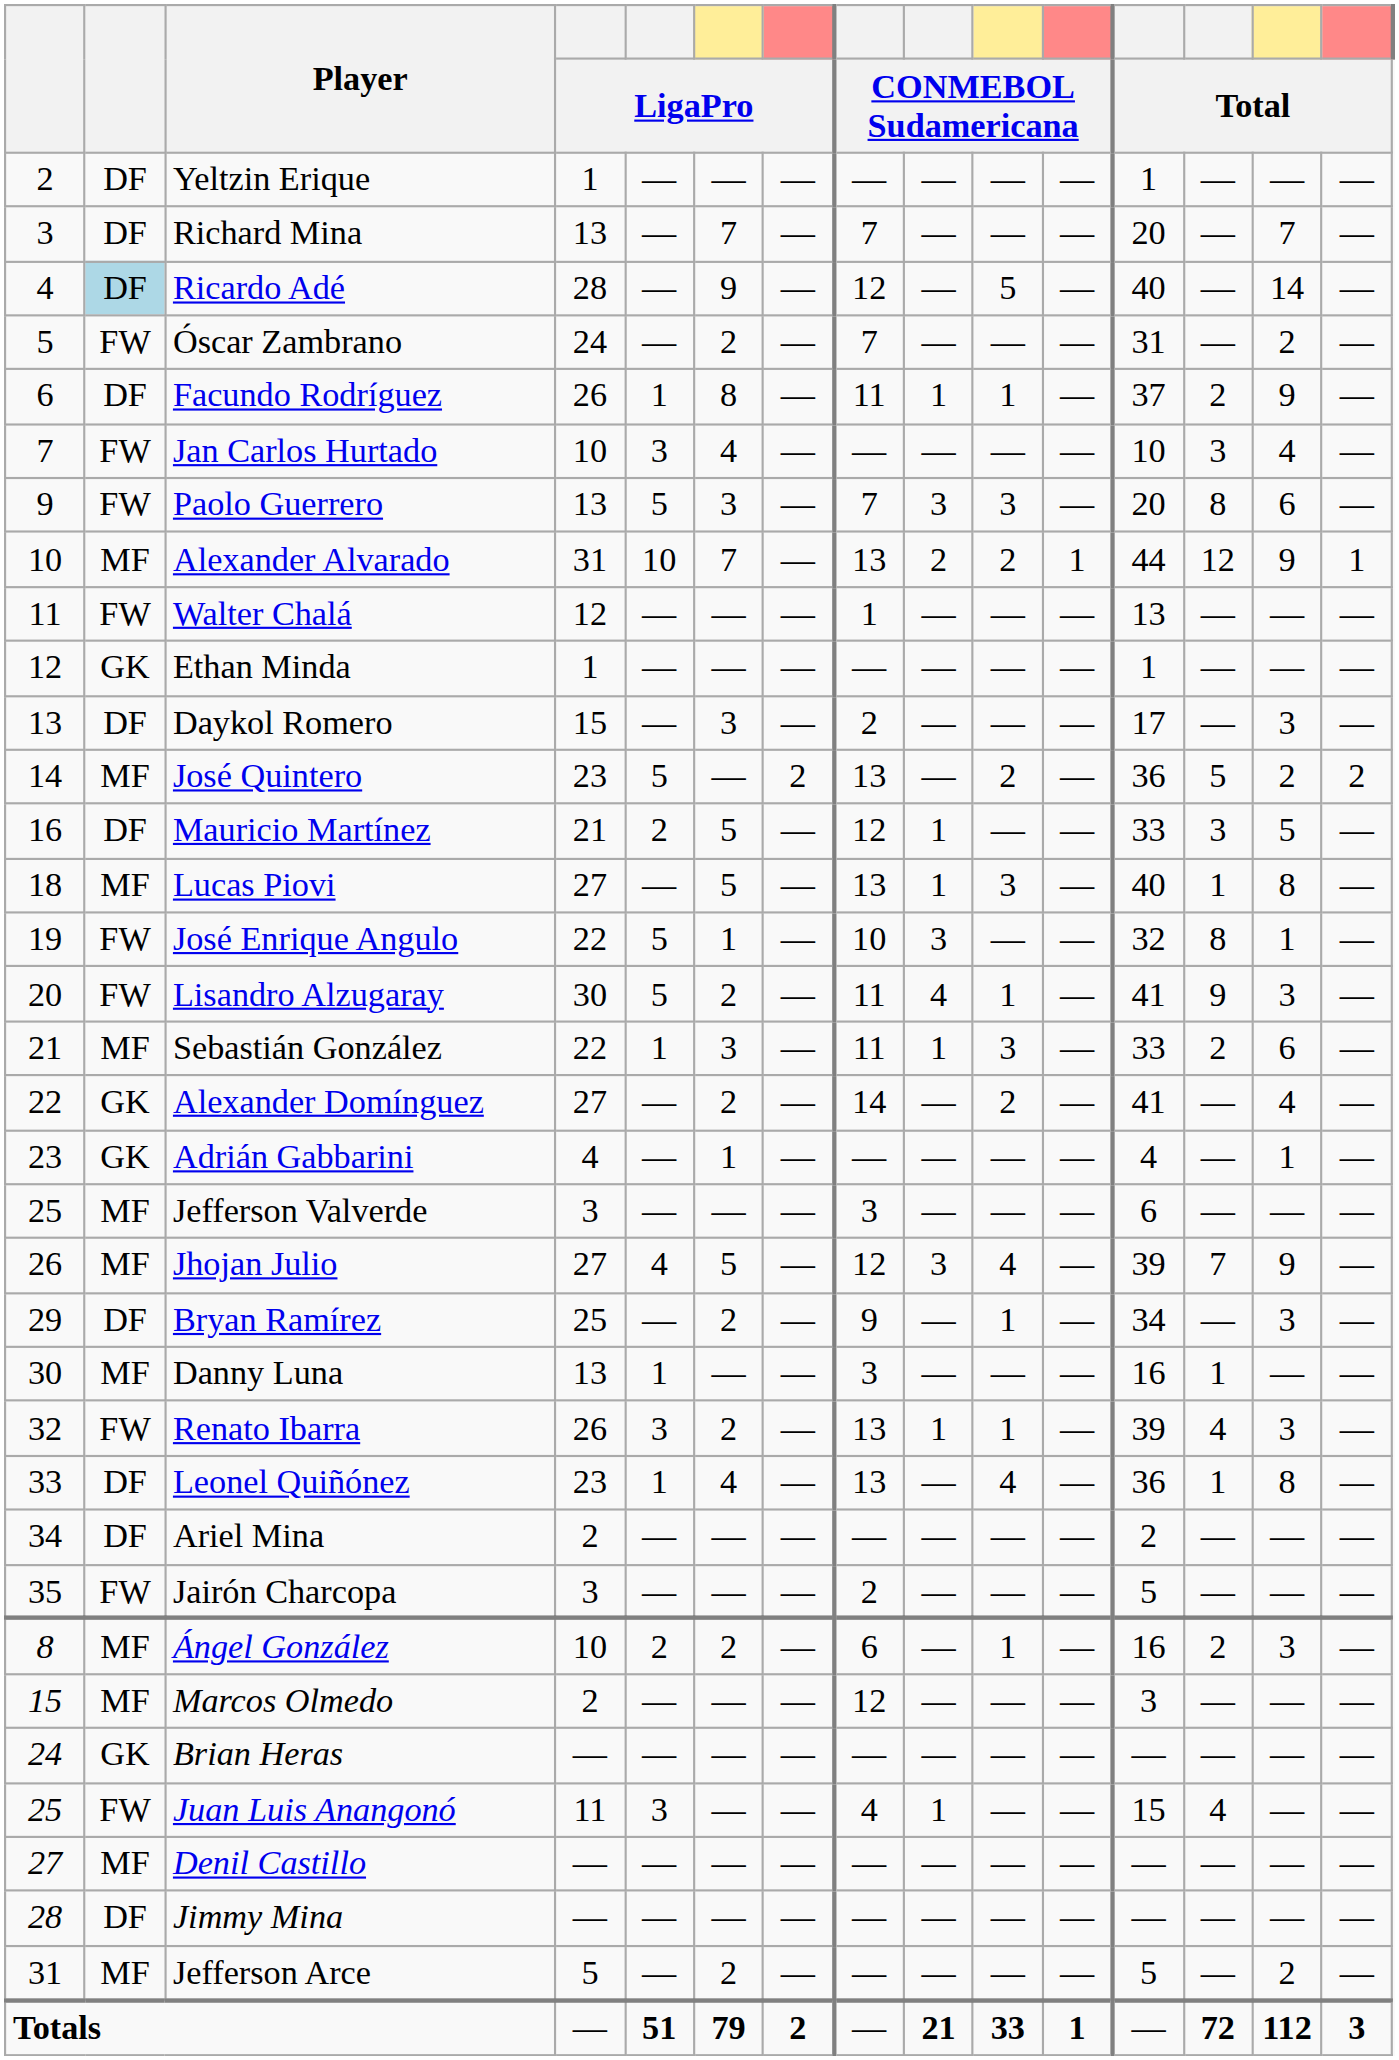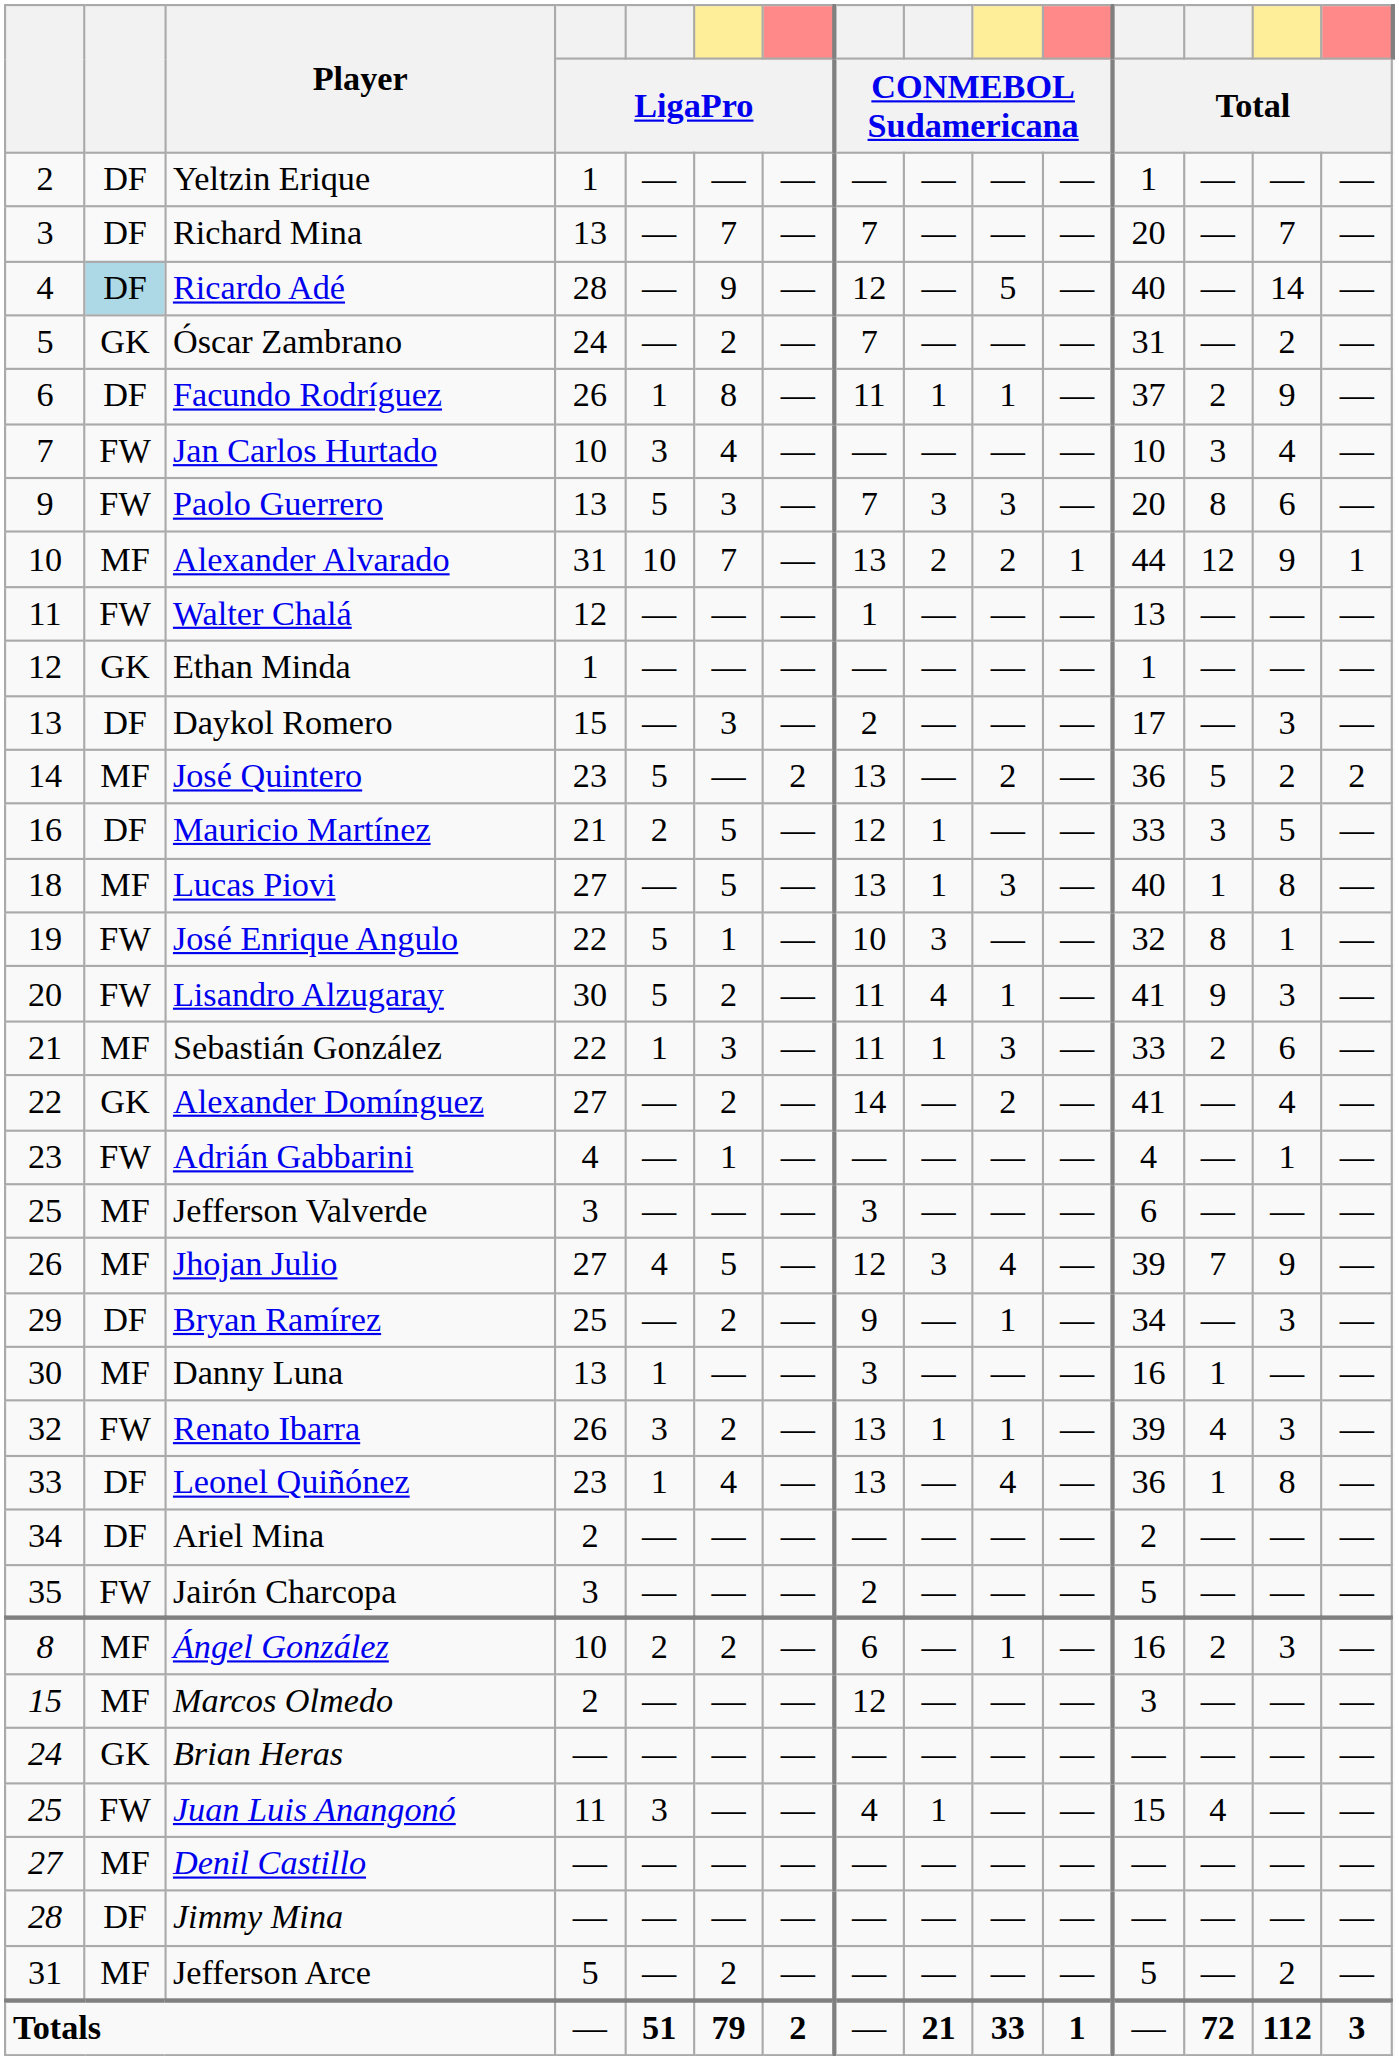(125, 341) FW -> (125, 341) GK
(125, 1156) GK -> (125, 1156) FW
